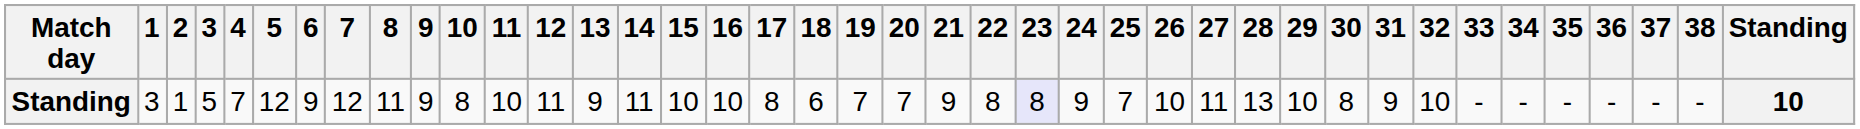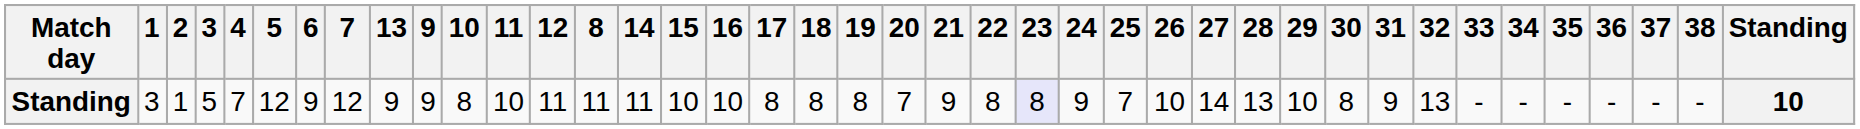columns swapped: (390, 27) <-> (595, 27)
(816, 101) 6 -> (816, 101) 8
(860, 101) 7 -> (860, 101) 8
(1214, 101) 11 -> (1214, 101) 14
(1435, 101) 10 -> (1435, 101) 13
